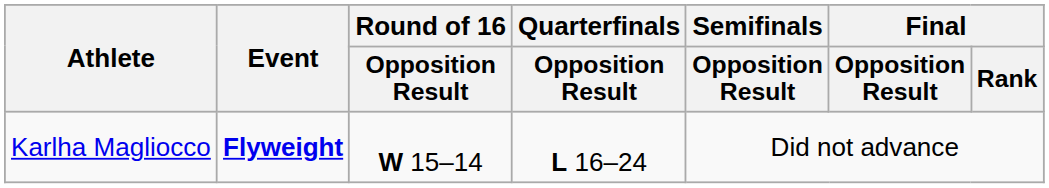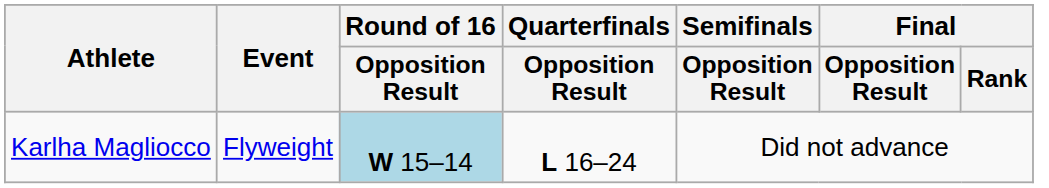(283, 148) bold -> (278, 148) normal
(431, 162) no background -> (421, 162) lightblue background
